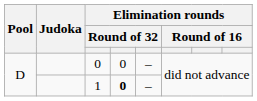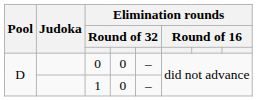(123, 85) bold -> (123, 85) normal
